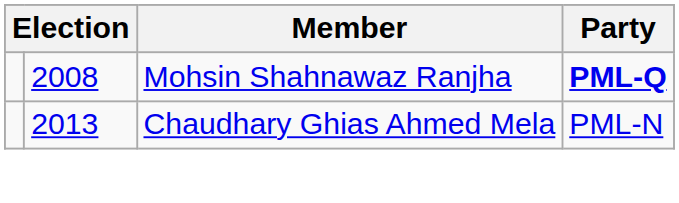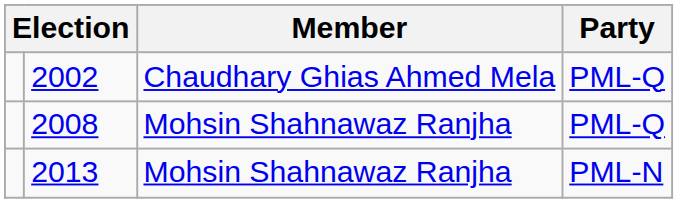+ row: (65, 76)
(618, 76) bold -> (617, 124) normal
(349, 124) Chaudhary Ghias Ahmed Mela -> (328, 172) Mohsin Shahnawaz Ranjha
